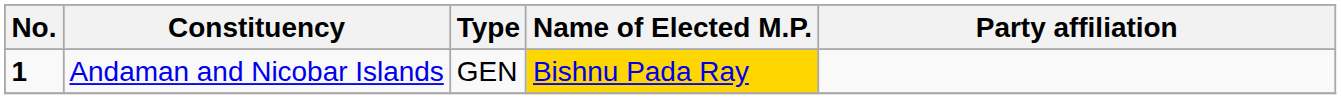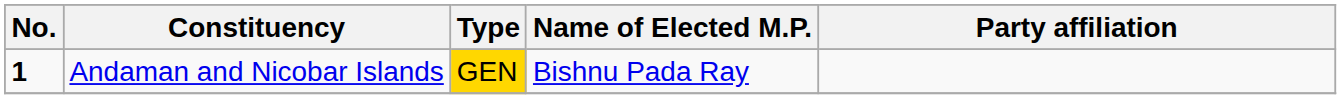(487, 72) no background -> (487, 72) gold background
(641, 72) gold background -> (641, 72) no background
